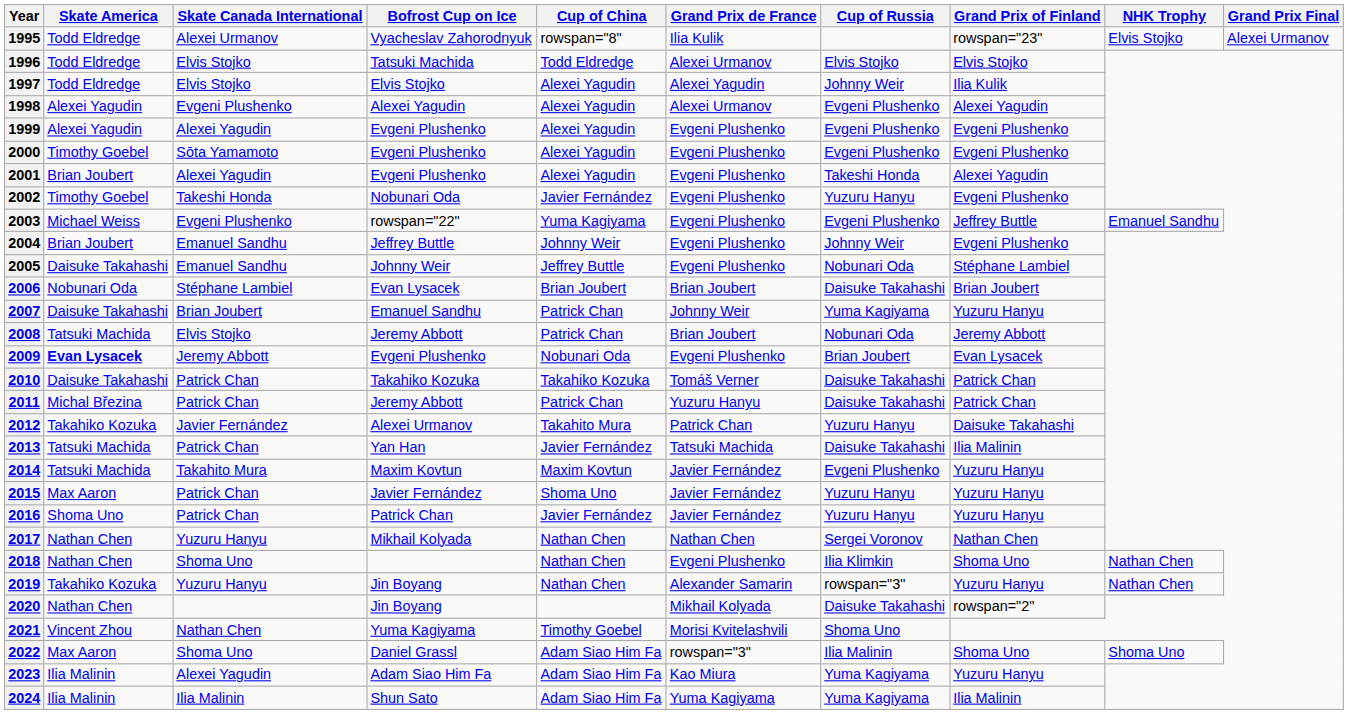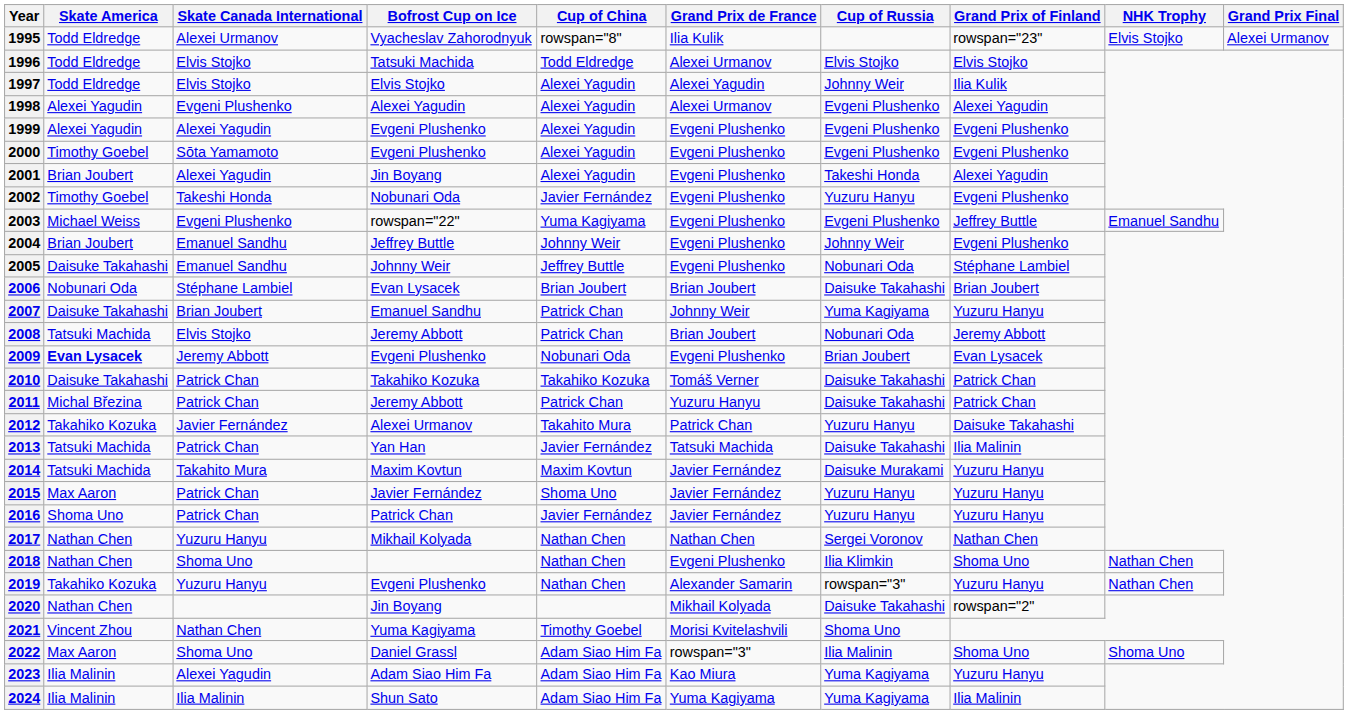(428, 175) Evgeni Plushenko -> (406, 175) Jin Boyang
(882, 470) Evgeni Plushenko -> (884, 470) Daisuke Murakami
(406, 584) Jin Boyang -> (428, 584) Evgeni Plushenko
